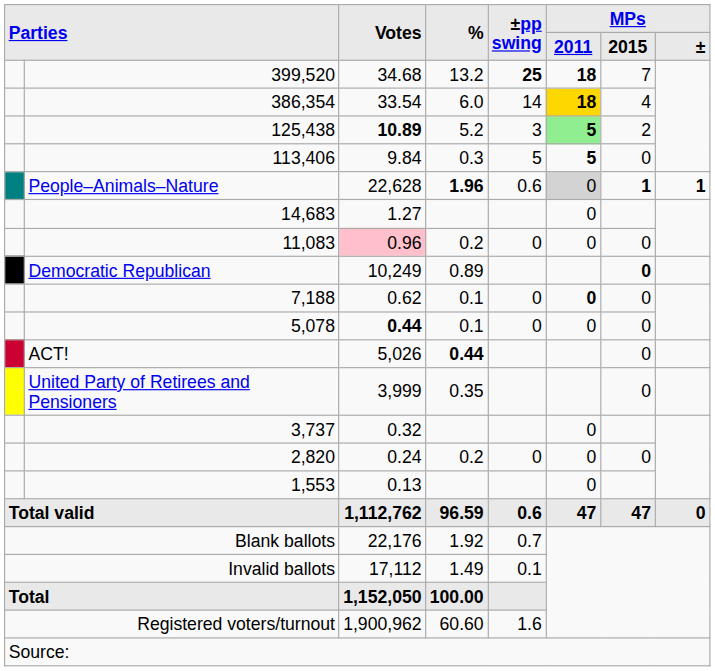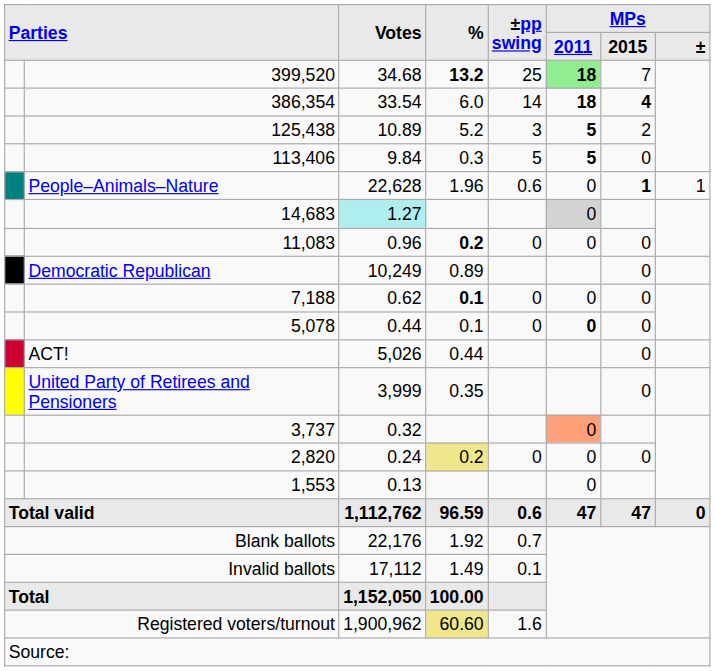(466, 75) normal -> (466, 75) bold
(532, 75) bold -> (532, 75) normal
(587, 75) no background -> (587, 75) lightgreen background
(587, 102) gold background -> (587, 102) no background
(646, 102) normal -> (646, 102) bold
(400, 130) bold -> (400, 130) normal
(591, 130) lightgreen background -> (591, 130) no background
(466, 186) bold -> (466, 186) normal
(591, 186) lightgrey background -> (591, 186) no background
(701, 186) bold -> (701, 186) normal
(404, 214) no background -> (404, 214) paleturquoise background
(591, 214) no background -> (591, 214) lightgrey background
(404, 242) pink background -> (404, 242) no background
(471, 242) normal -> (471, 242) bold
(646, 270) bold -> (646, 270) normal
(471, 298) normal -> (471, 298) bold
(591, 298) bold -> (591, 298) normal
(404, 326) bold -> (404, 326) normal
(591, 326) normal -> (591, 326) bold
(466, 354) bold -> (466, 354) normal
(591, 429) no background -> (591, 429) lightsalmon background
(471, 457) no background -> (471, 457) khaki background
(462, 625) no background -> (462, 625) khaki background
